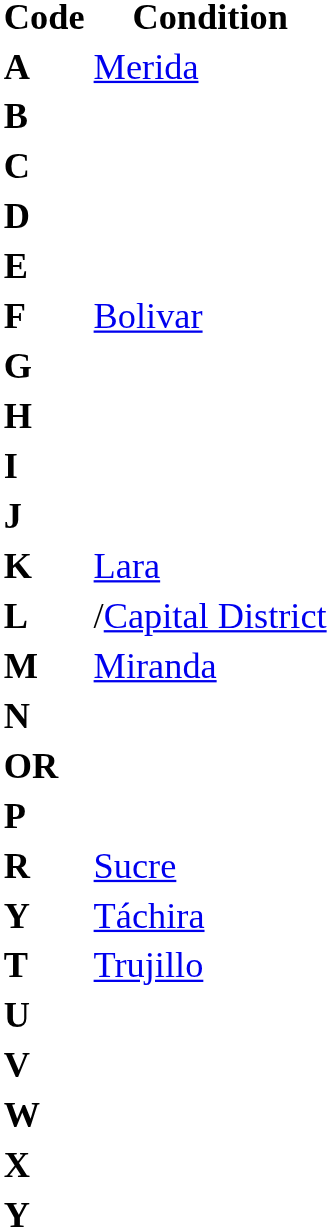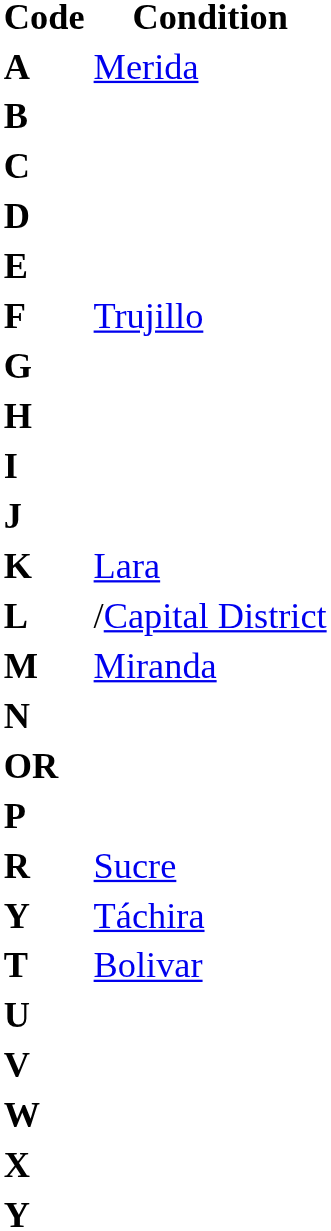(148, 316) Bolivar -> (148, 316) Trujillo
(148, 965) Trujillo -> (148, 965) Bolivar
